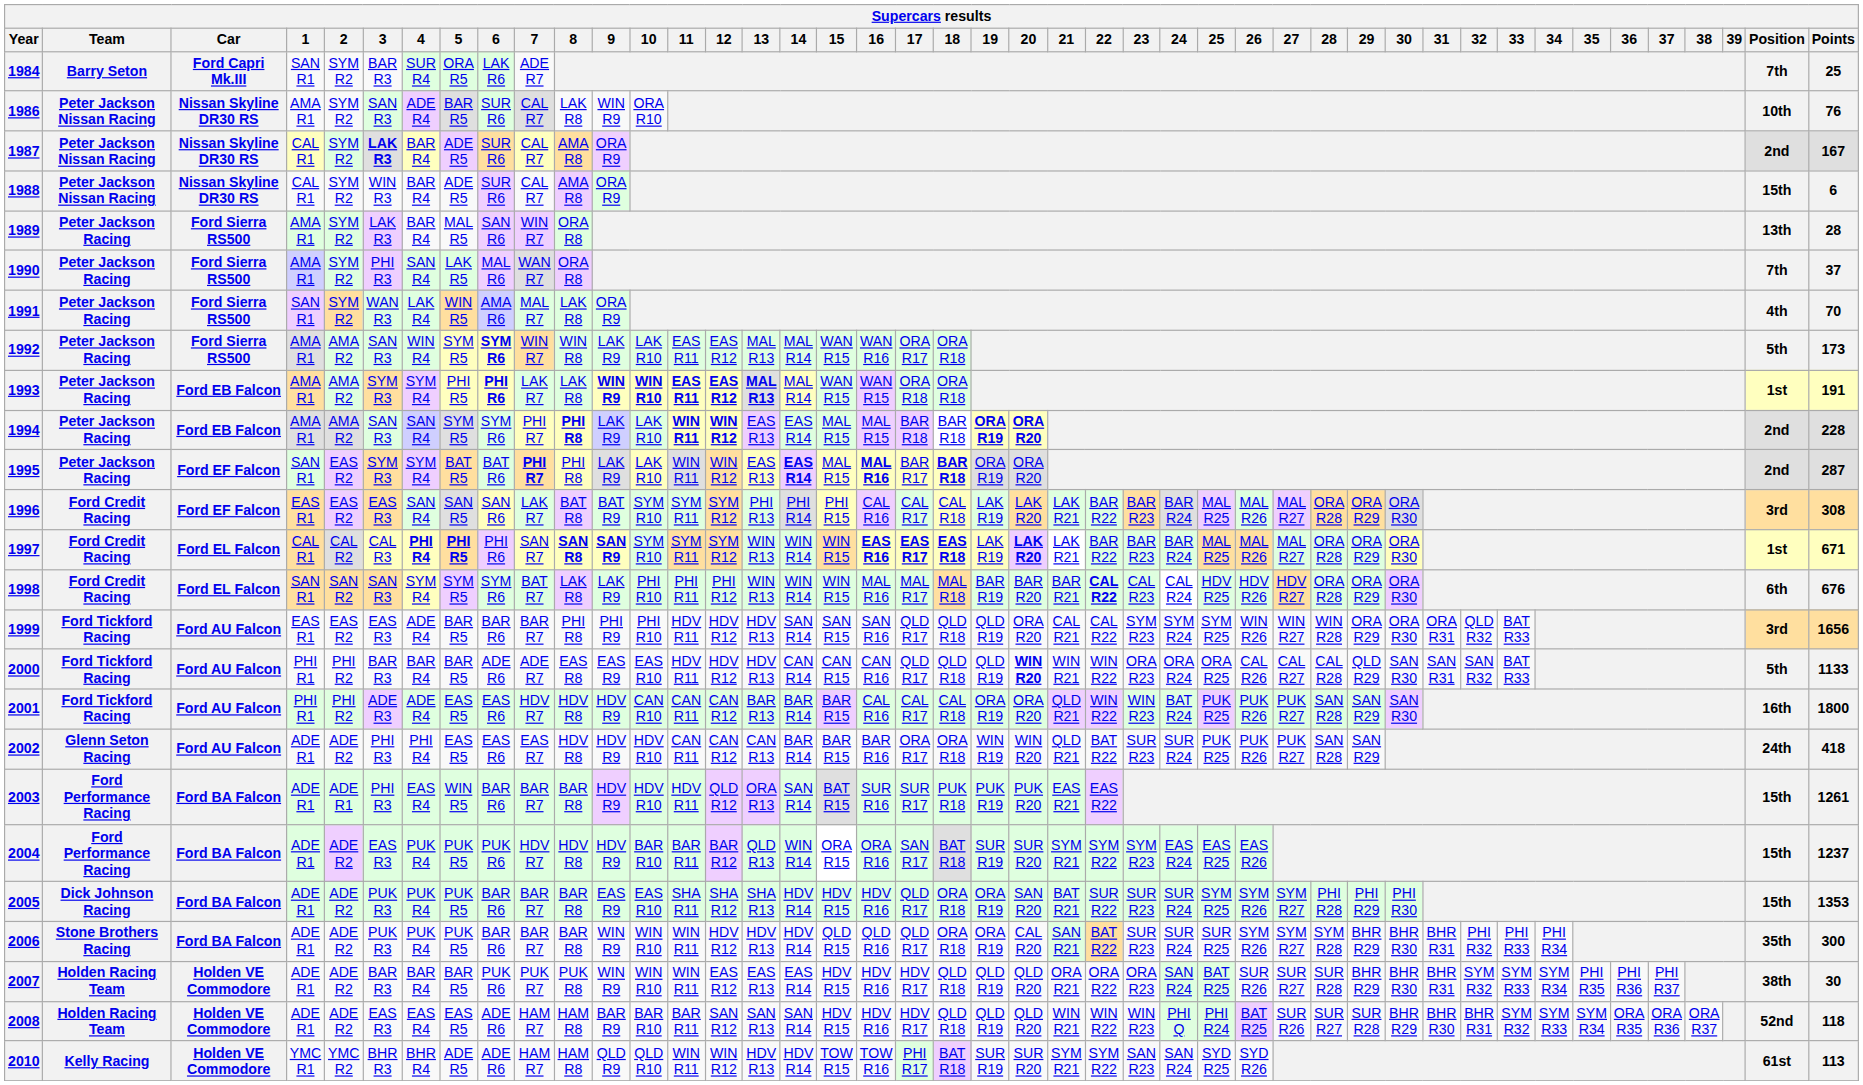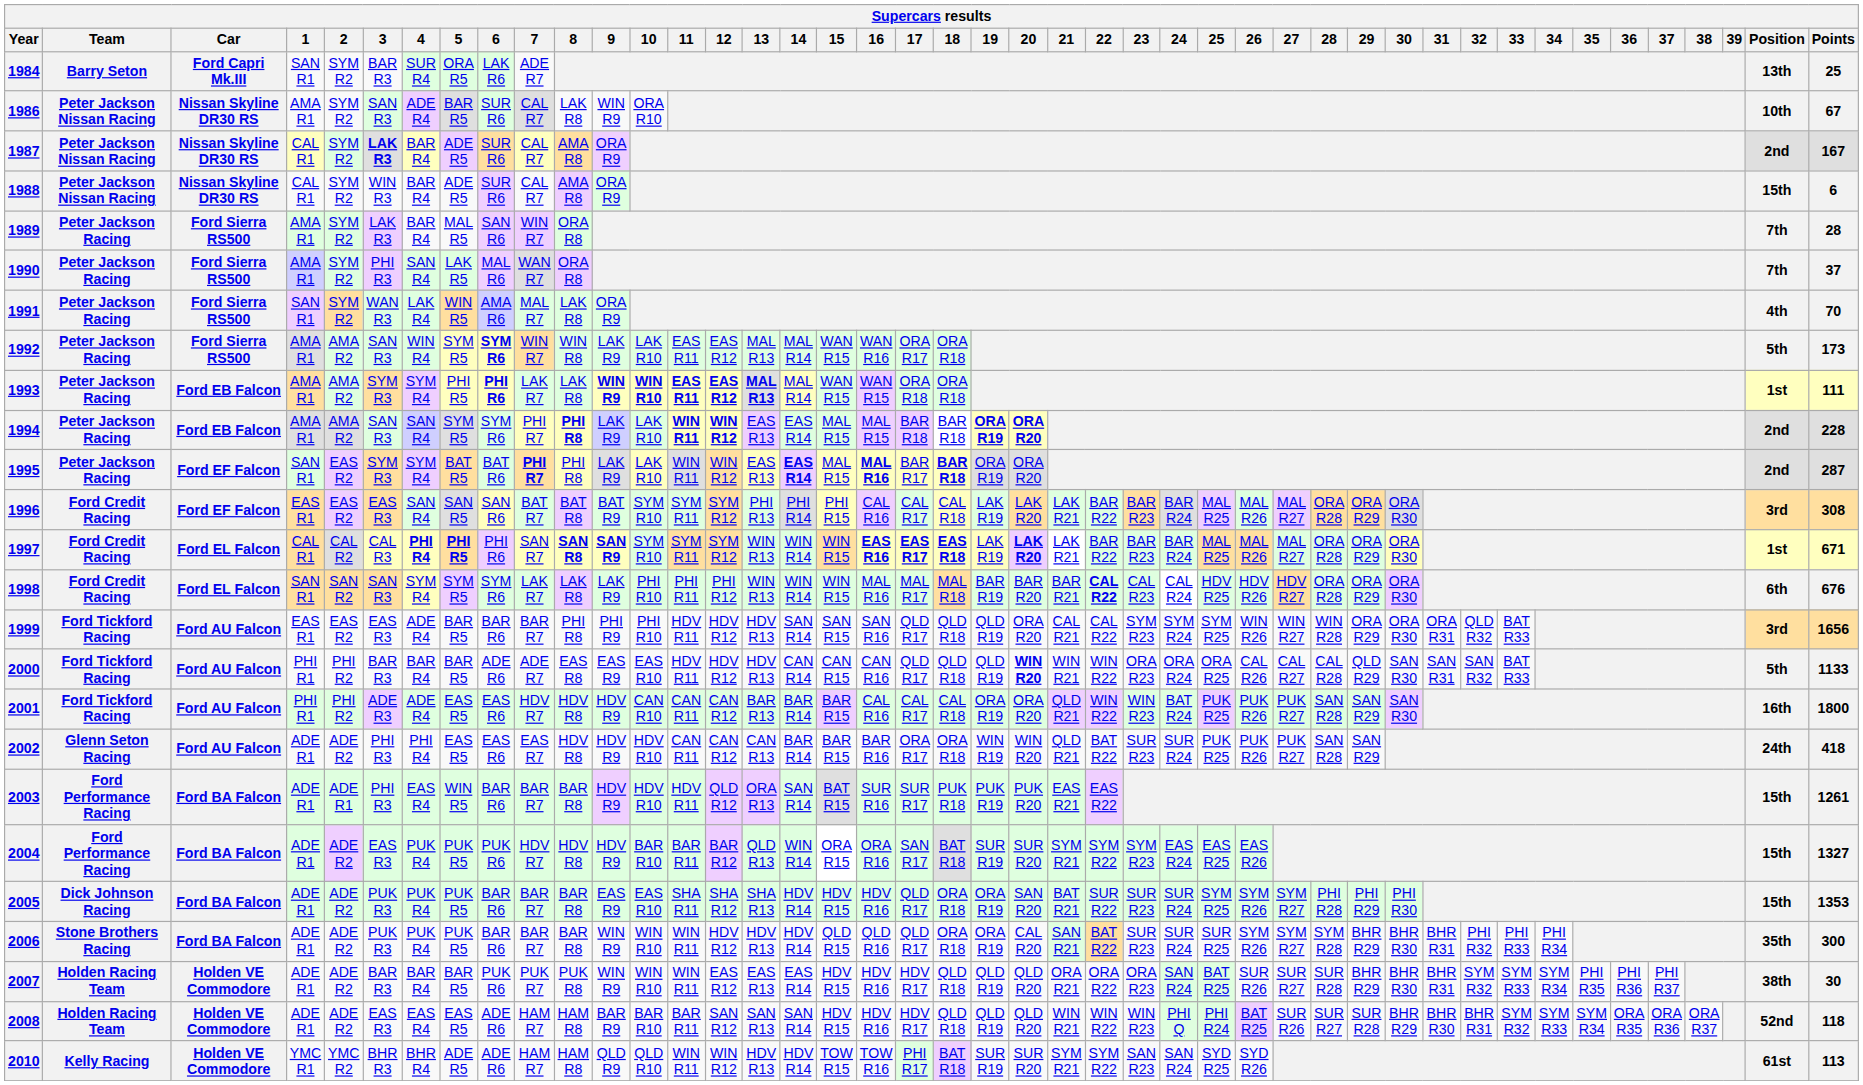(1777, 71) 7th -> (1777, 71) 13th
(1833, 111) 76 -> (1833, 111) 67
(1777, 231) 13th -> (1777, 231) 7th
(1833, 390) 191 -> (1833, 390) 111
(534, 510) LAK R7 -> (534, 510) BAT R7
(534, 589) BAT R7 -> (534, 589) LAK R7
(1833, 853) 1237 -> (1833, 853) 1327
